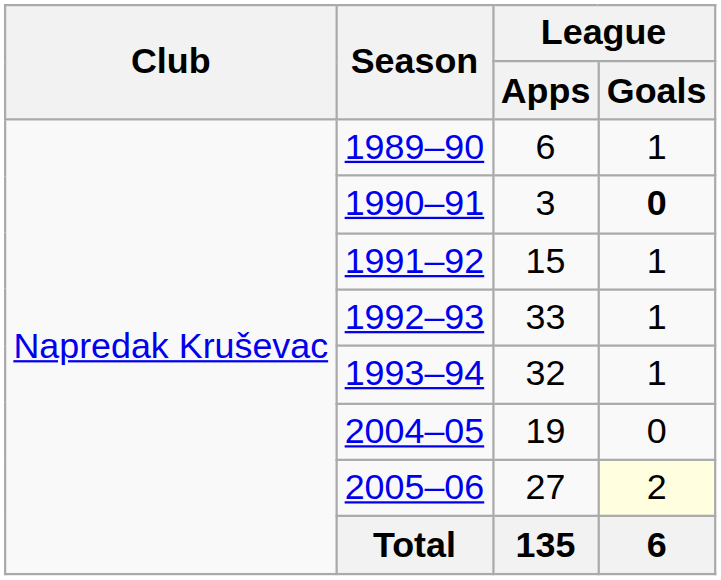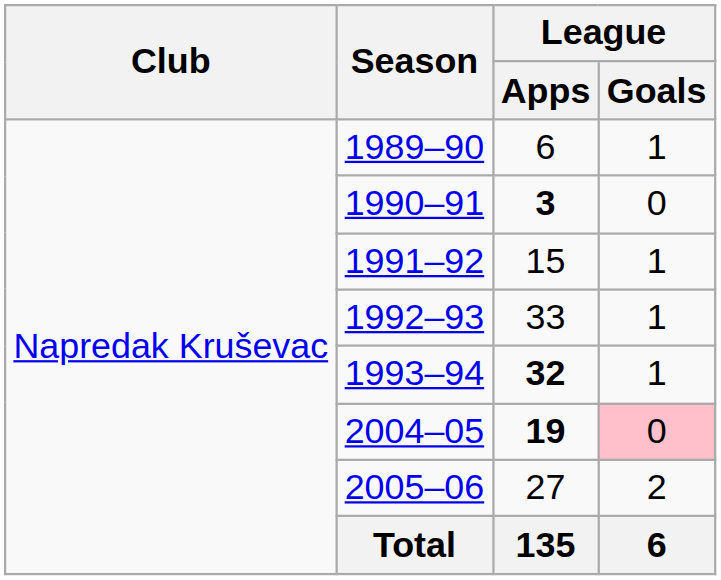(546, 203) normal -> (546, 203) bold
(657, 203) bold -> (657, 203) normal
(546, 373) normal -> (546, 373) bold
(546, 430) normal -> (546, 430) bold
(657, 430) no background -> (657, 430) pink background
(657, 487) lightyellow background -> (657, 487) no background
